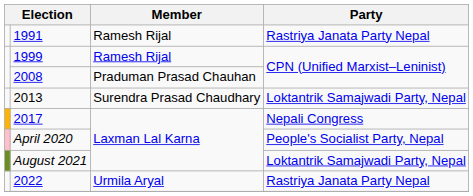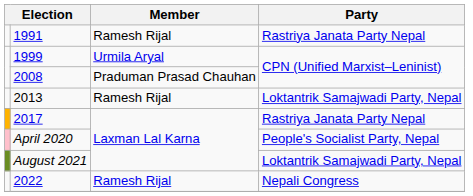(132, 56) Ramesh Rijal -> (129, 56) Urmila Aryal
(177, 98) Surendra Prasad Chaudhary -> (132, 98) Ramesh Rijal
(315, 118) Nepali Congress -> (344, 118) Rastriya Janata Party Nepal
(129, 181) Urmila Aryal -> (132, 181) Ramesh Rijal
(348, 181) Rastriya Janata Party Nepal -> (310, 181) Nepali Congress
